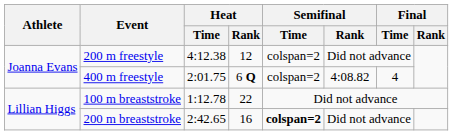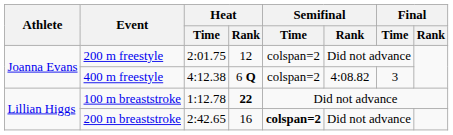(206, 56) 4:12.38 -> (206, 56) 2:01.75
(206, 77) 2:01.75 -> (206, 77) 4:12.38
(395, 77) 4 -> (395, 77) 3
(246, 98) normal -> (246, 98) bold
